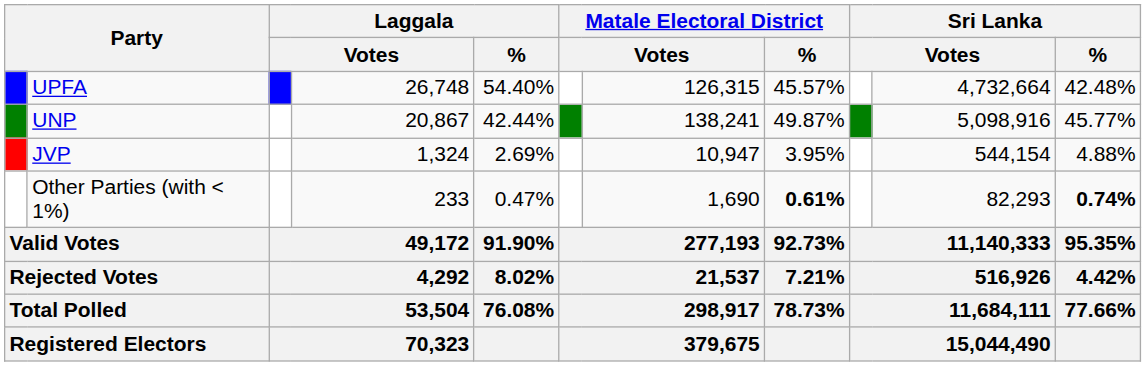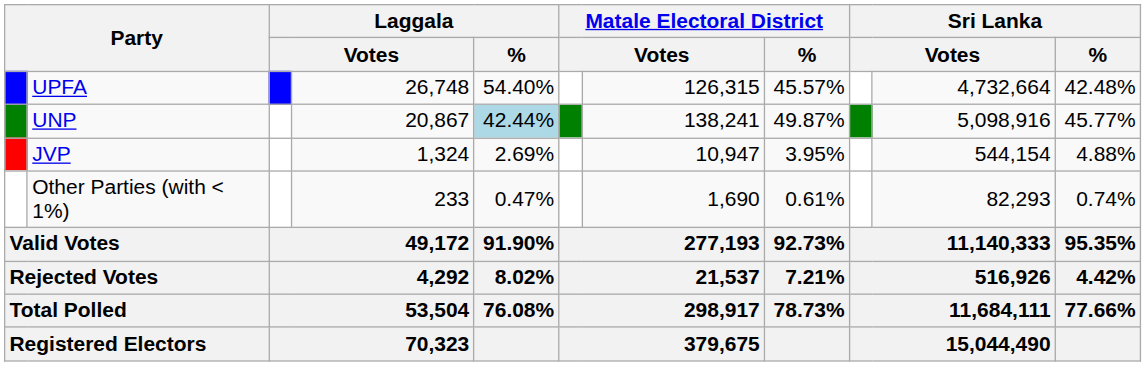(519, 120) no background -> (519, 120) lightblue background
(815, 199) bold -> (815, 199) normal
(1106, 199) bold -> (1106, 199) normal
